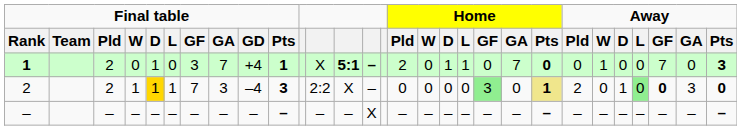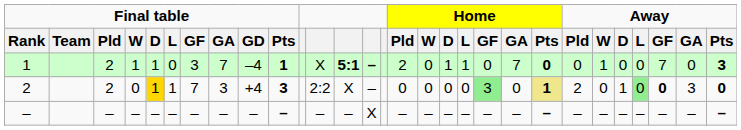(27, 64) bold -> (27, 64) normal
(136, 64) 0 -> (136, 64) 1
(253, 64) +4 -> (253, 64) –4
(136, 88) 1 -> (136, 88) 0
(253, 88) –4 -> (253, 88) +4
